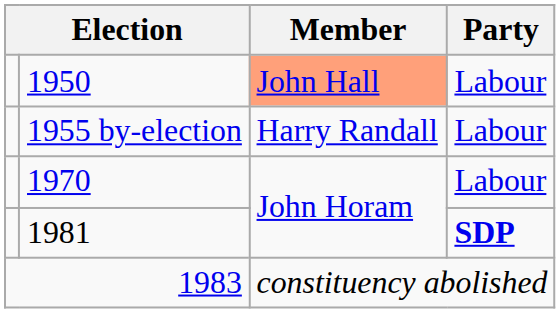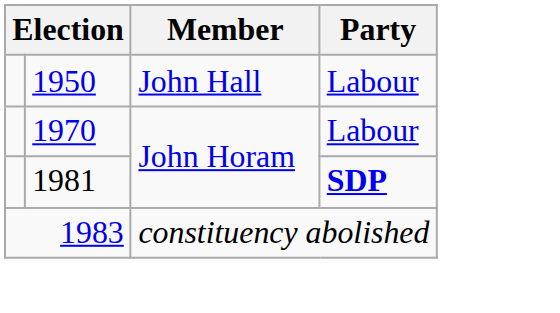(318, 80) lightsalmon background -> (200, 80) no background
- row: (134, 130)
